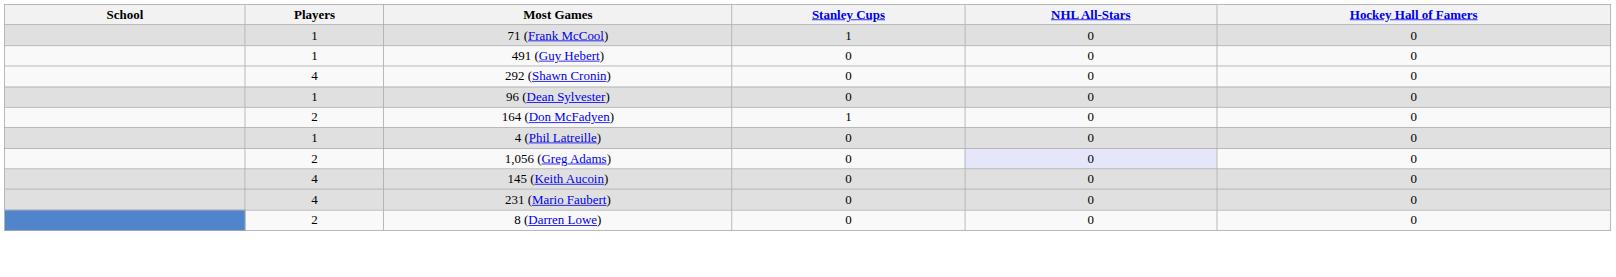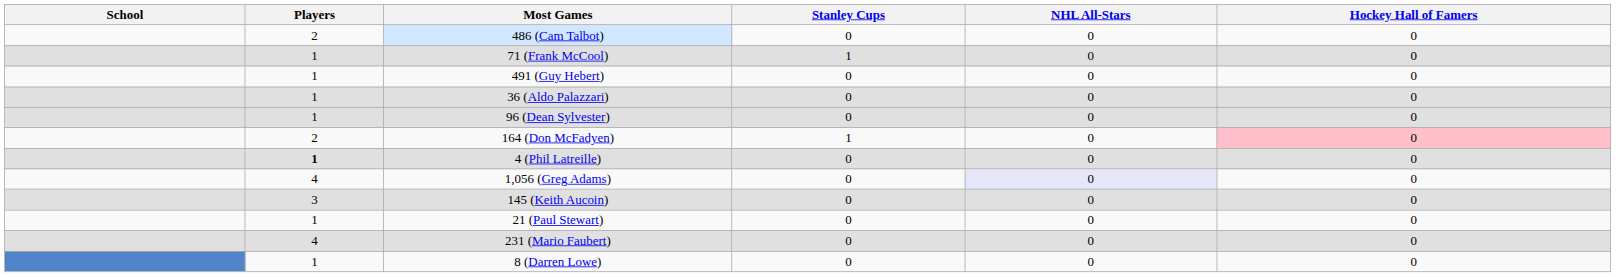+ row: (558, 35)
+ row: (558, 96)
- row: (558, 76)
(1414, 117) no background -> (1414, 138) pink background
(315, 138) normal -> (315, 158) bold
(315, 158) 2 -> (315, 179) 4
(315, 179) 4 -> (315, 199) 3
+ row: (558, 220)
(315, 220) 2 -> (315, 261) 1
